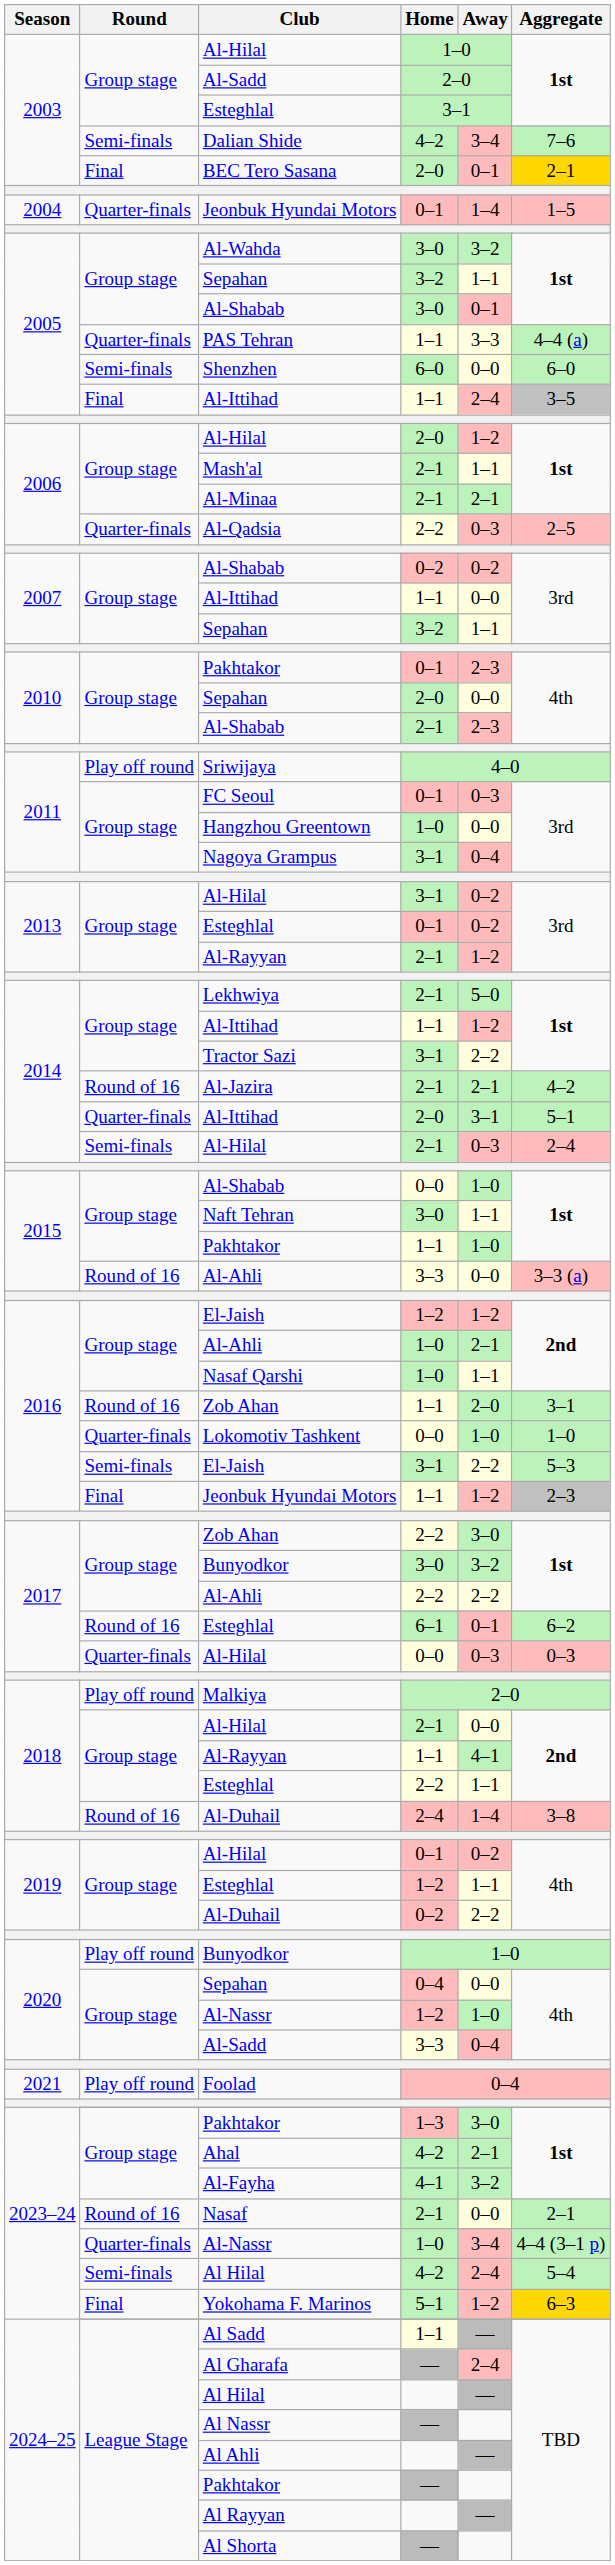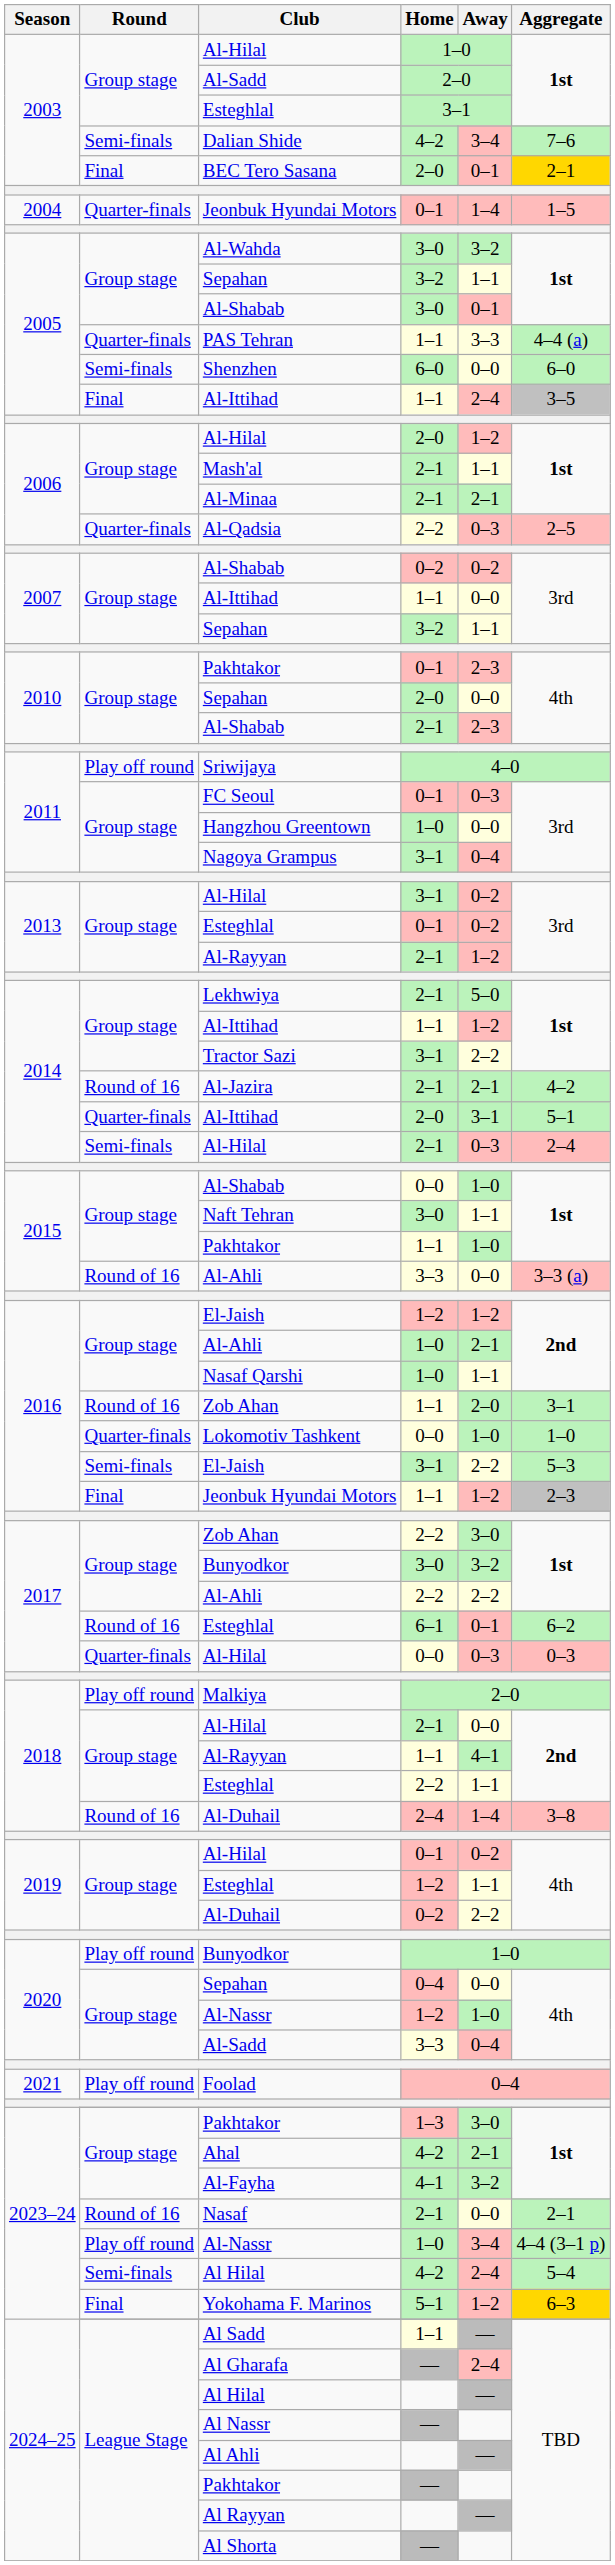(138, 2243) Quarter-finals -> (139, 2243) Play off round
